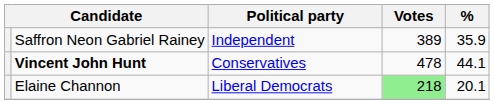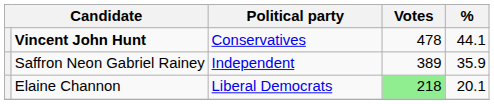rows swapped: (80, 63) <-> (110, 39)
